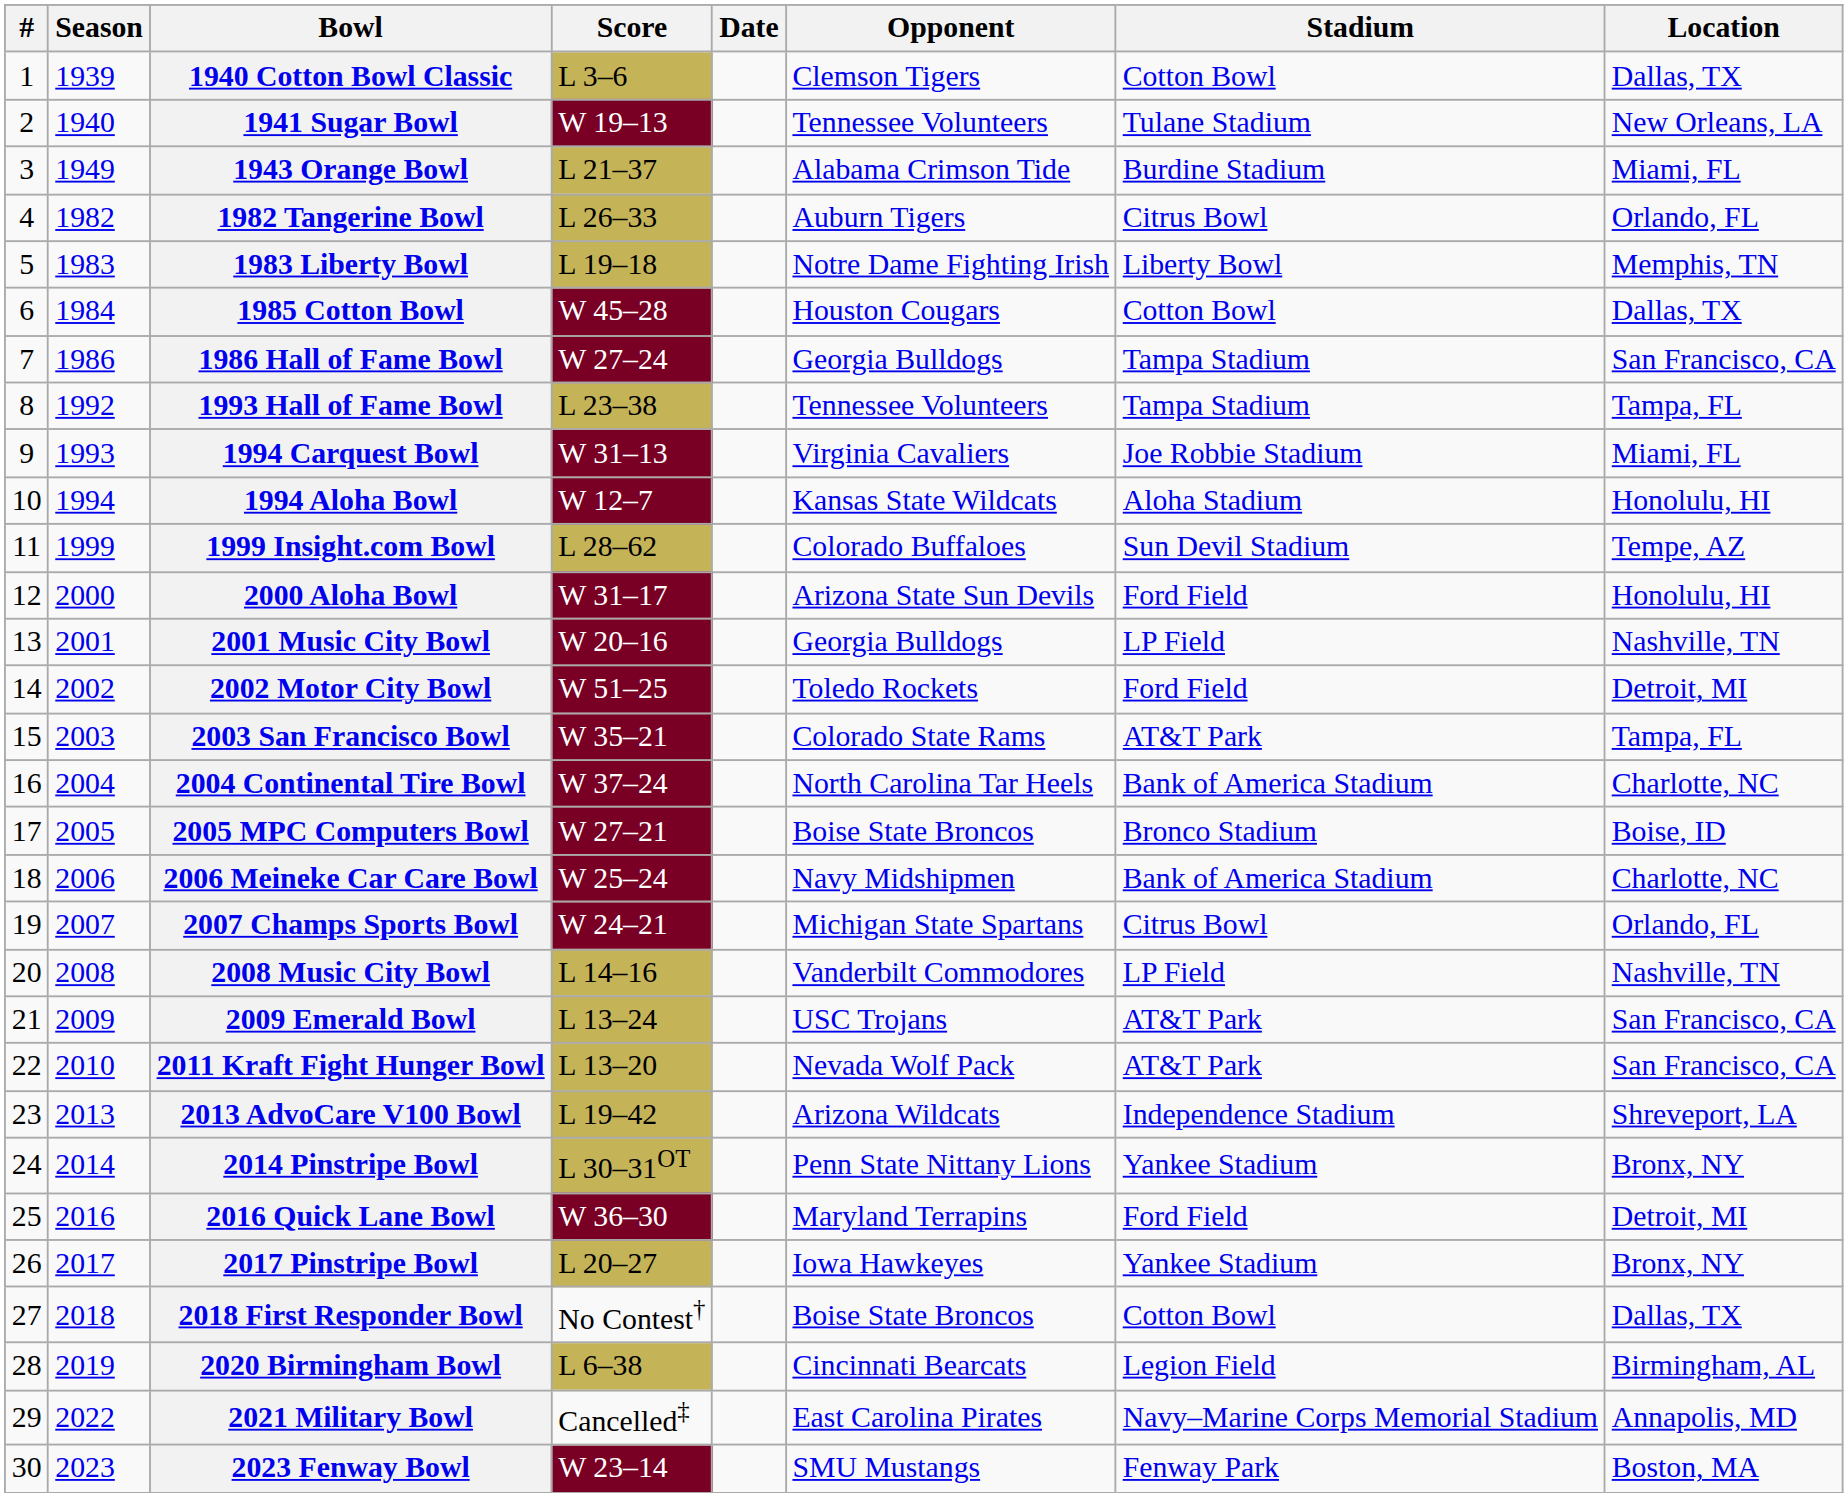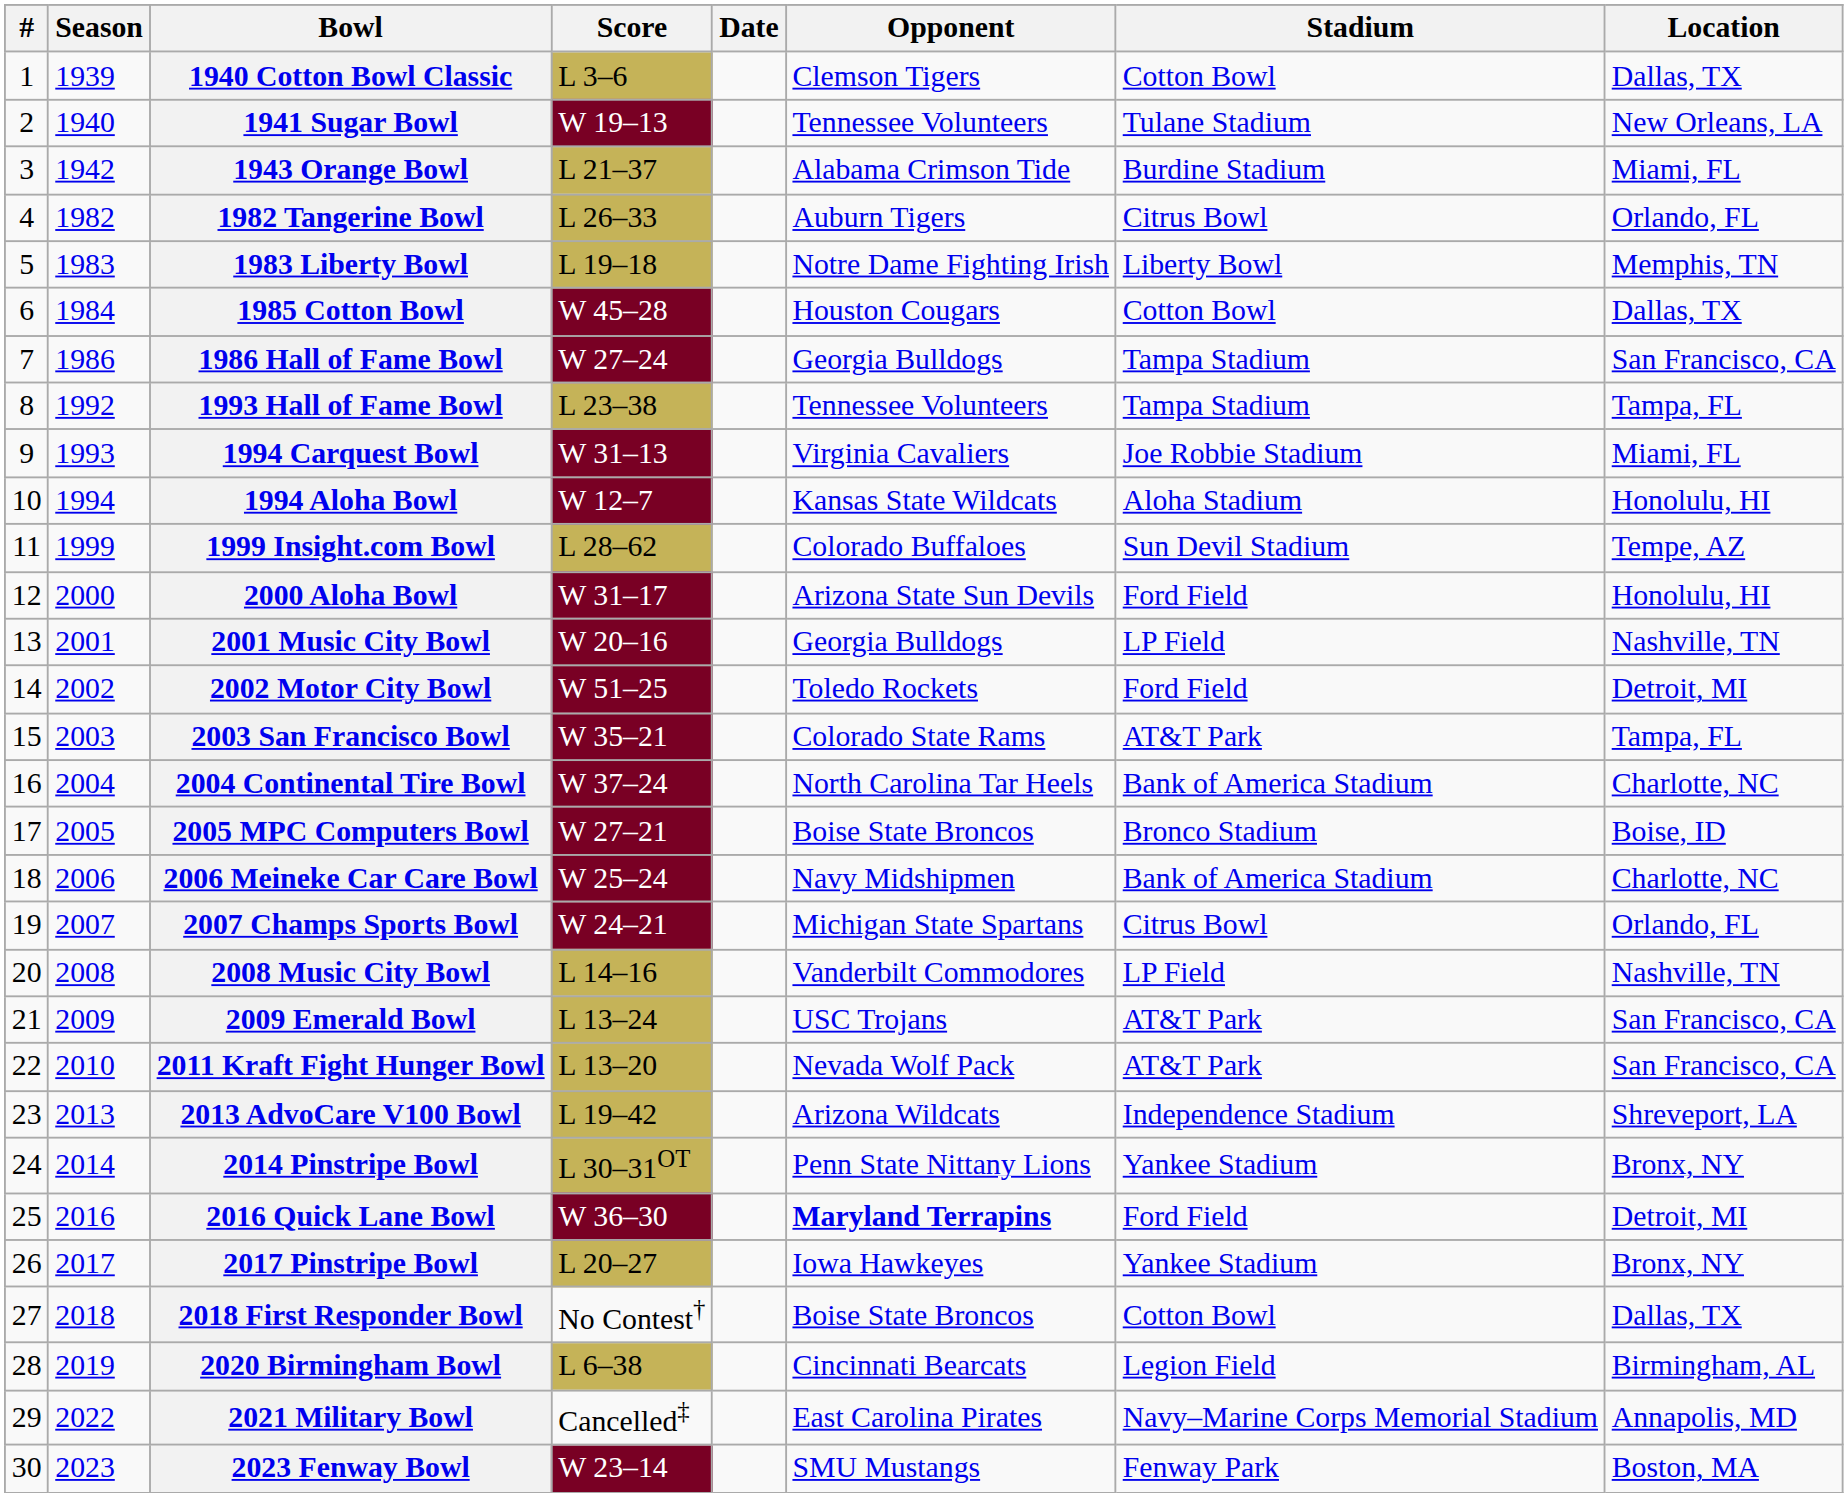(85, 169) 1949 -> (85, 169) 1942
(910, 1216) normal -> (922, 1216) bold
